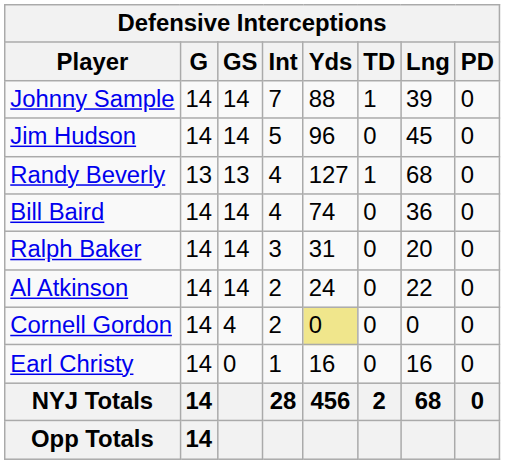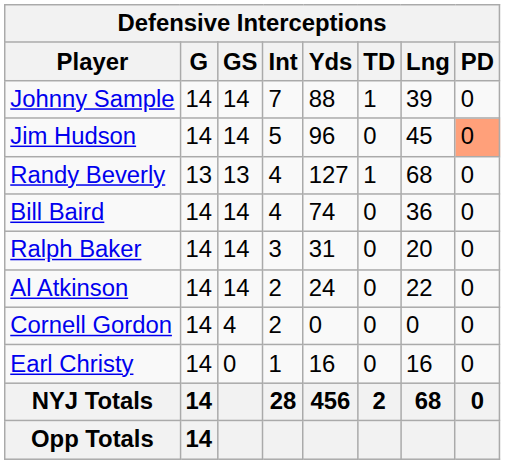(467, 136) no background -> (467, 136) lightsalmon background
(315, 325) khaki background -> (315, 325) no background
